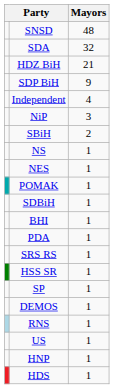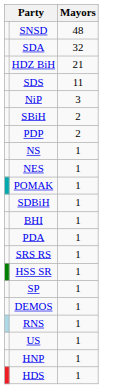+ row: (33, 82)
- row: (39, 82)
- row: (39, 99)
+ row: (33, 133)
